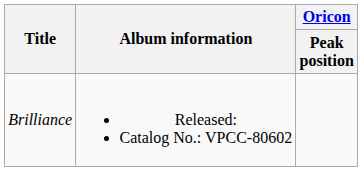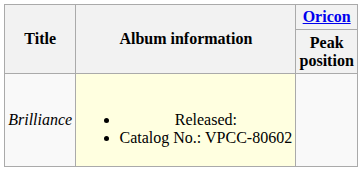(186, 129) no background -> (186, 129) lightyellow background
